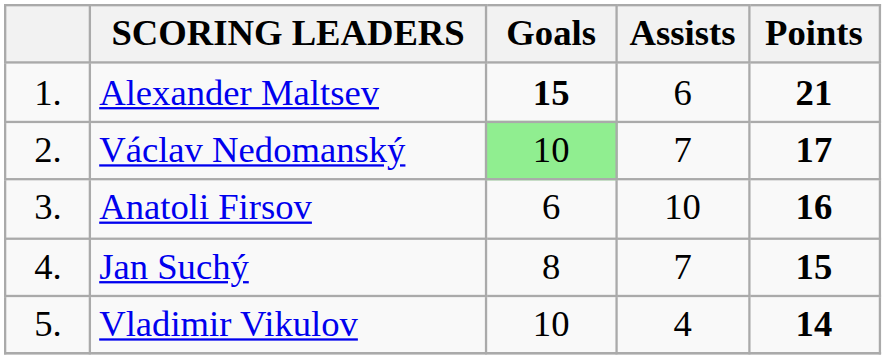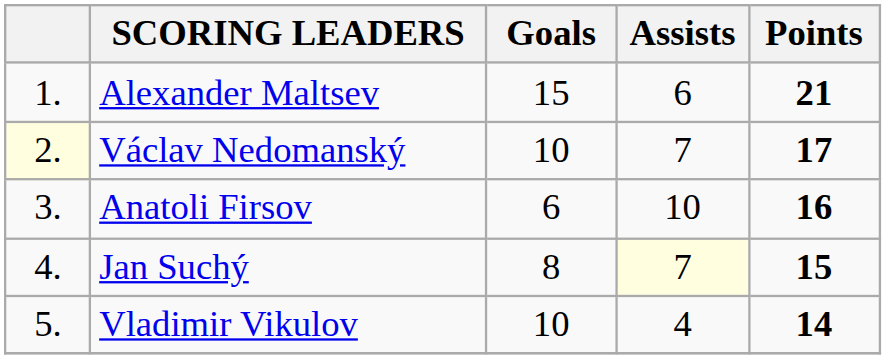(551, 91) bold -> (551, 91) normal
(48, 149) no background -> (48, 149) lightyellow background
(551, 149) lightgreen background -> (551, 149) no background
(683, 265) no background -> (683, 265) lightyellow background
